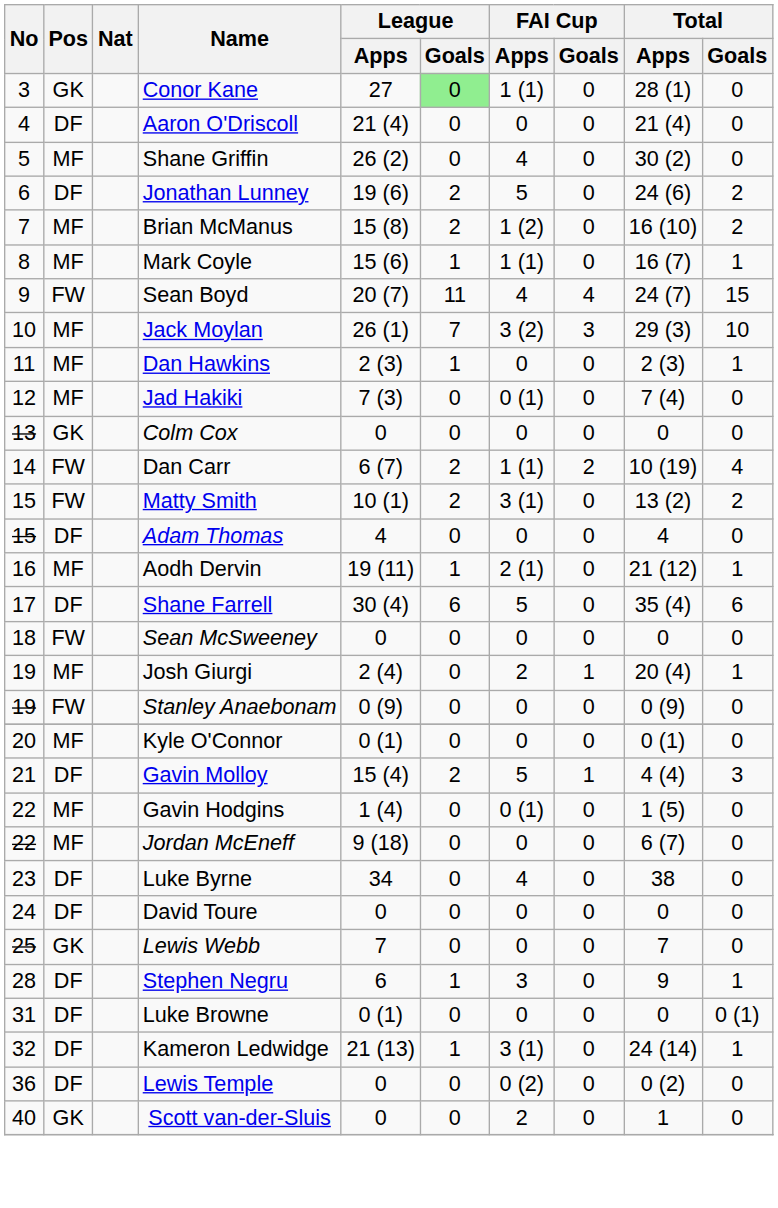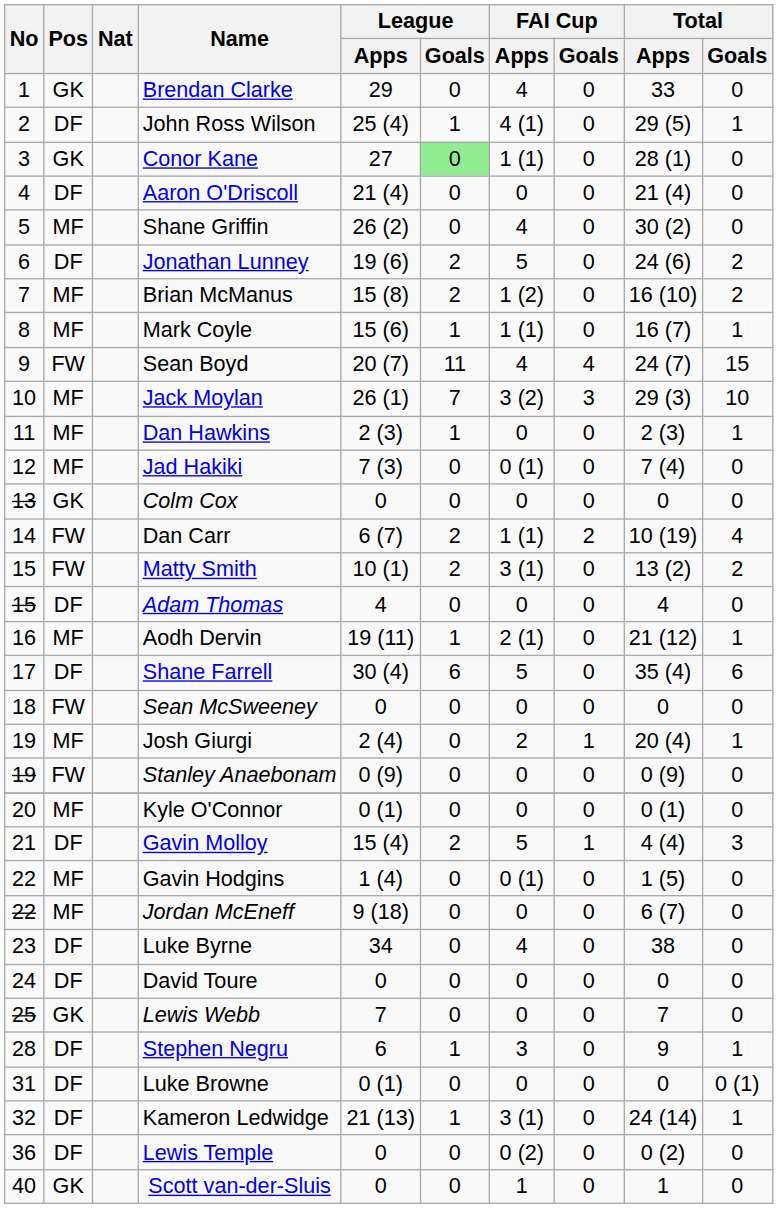+ row: (218, 90)
+ row: (229, 124)
(522, 1117) 2 -> (522, 1186) 1
